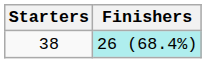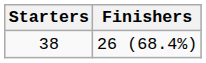(147, 44) paleturquoise background -> (147, 44) no background
